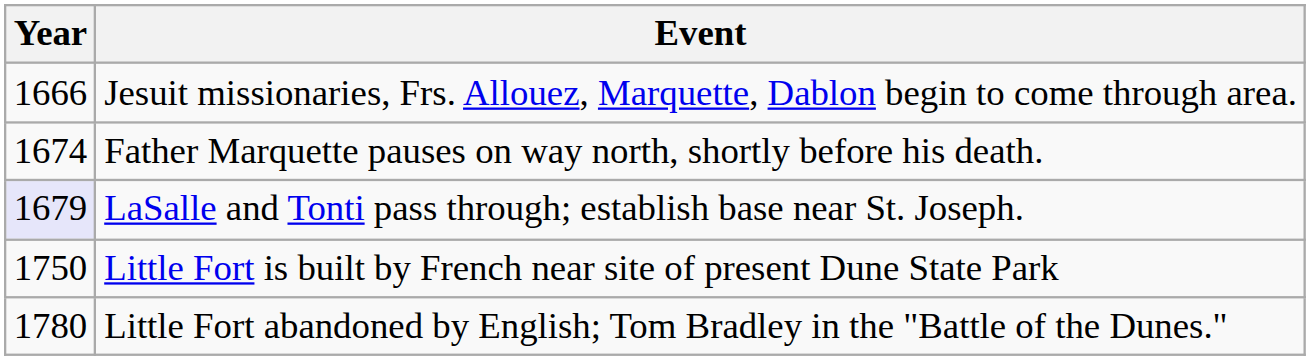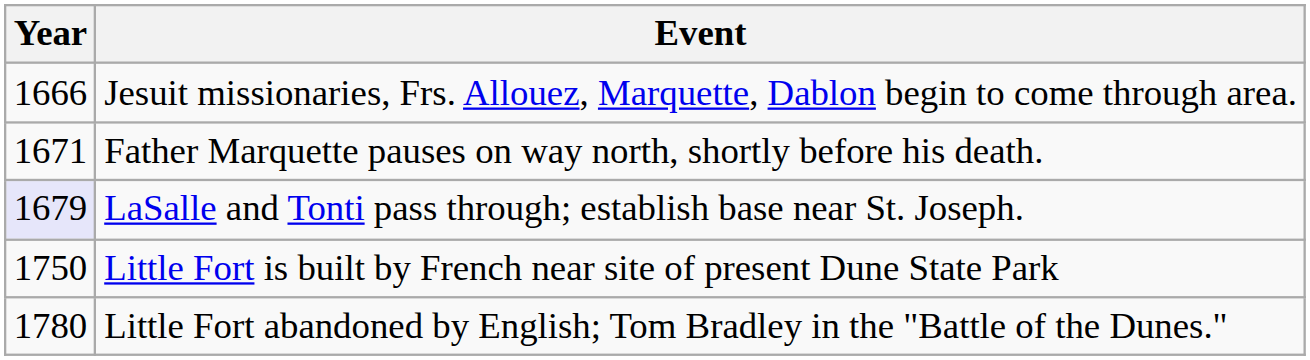(50, 150) 1674 -> (50, 150) 1671
